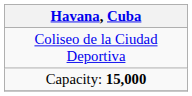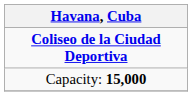(96, 47) normal -> (96, 47) bold
